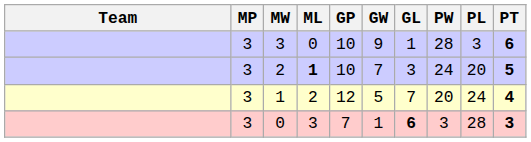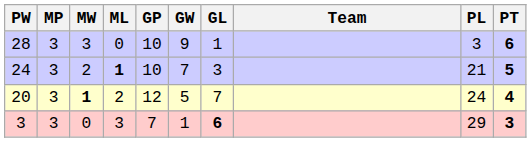columns swapped: (118, 18) <-> (444, 18)
(477, 71) 20 -> (477, 71) 21
(280, 97) normal -> (86, 97) bold
(477, 124) 28 -> (477, 124) 29
